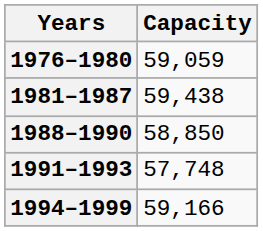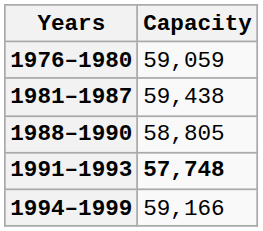(184, 134) 58,850 -> (184, 134) 58,805
(184, 171) normal -> (184, 171) bold
